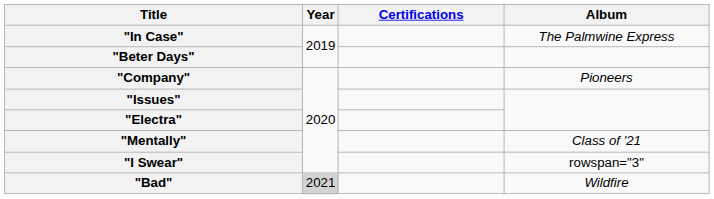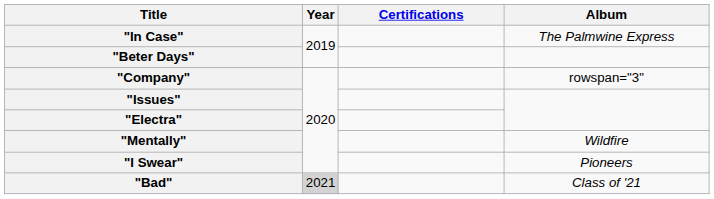(607, 78) Pioneers -> (606, 78) rowspan="3"
(607, 141) Class of '21 -> (606, 141) Wildfire
(606, 162) rowspan="3" -> (607, 162) Pioneers
(606, 183) Wildfire -> (607, 183) Class of '21
